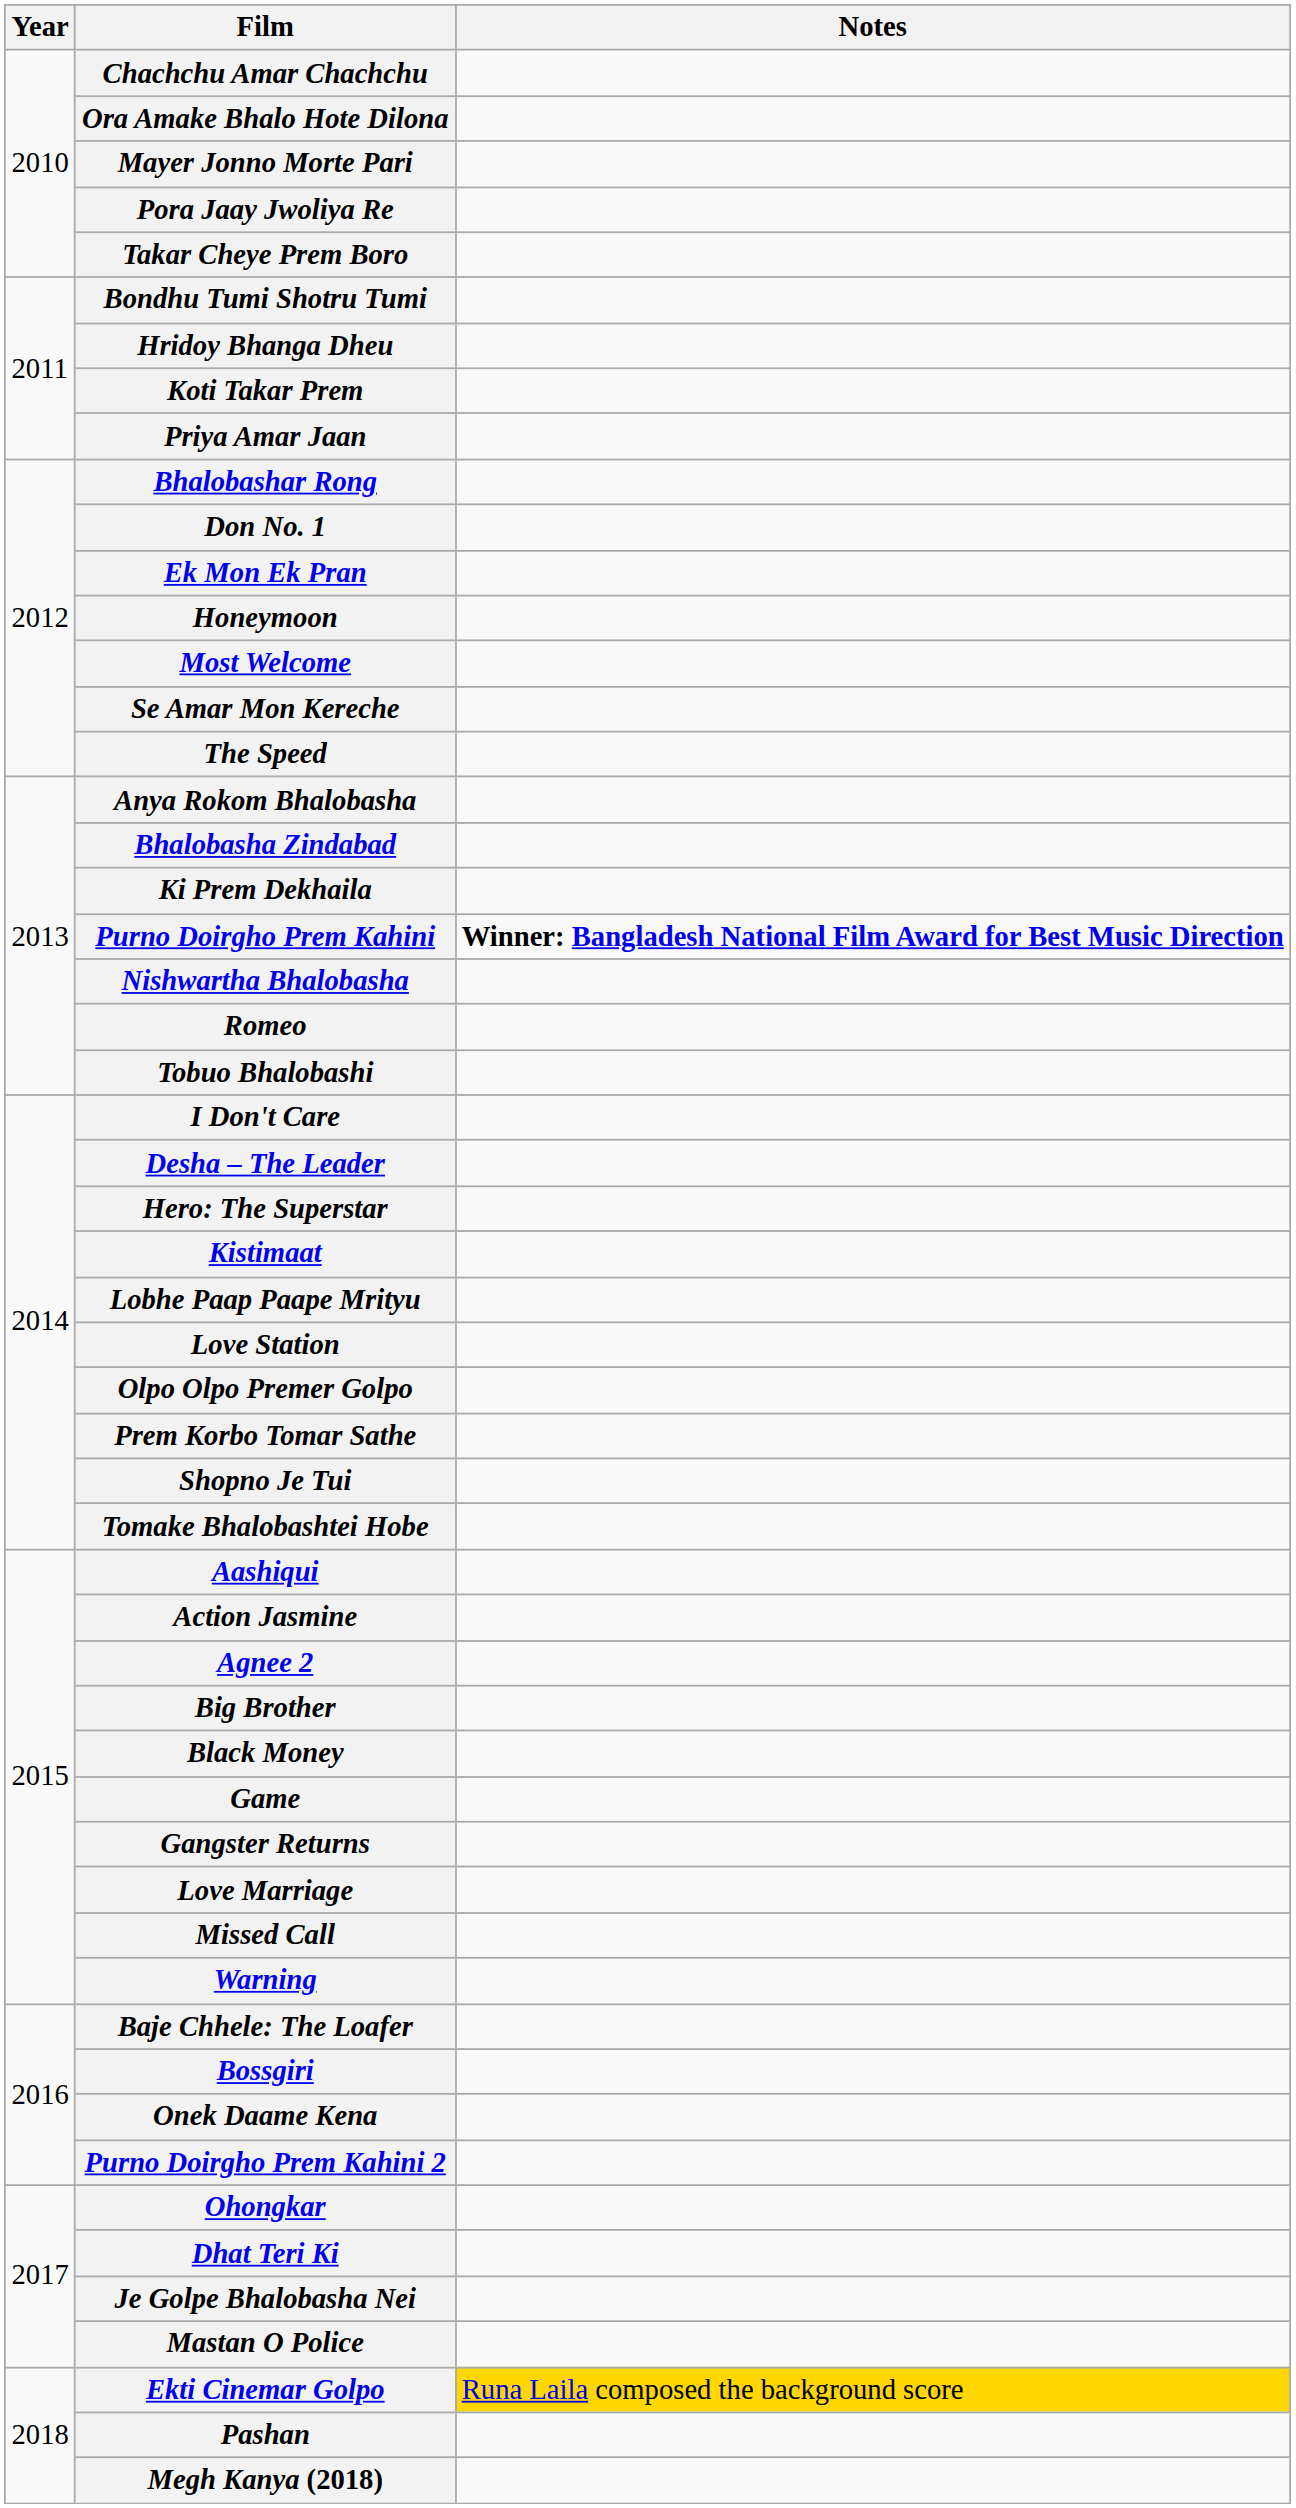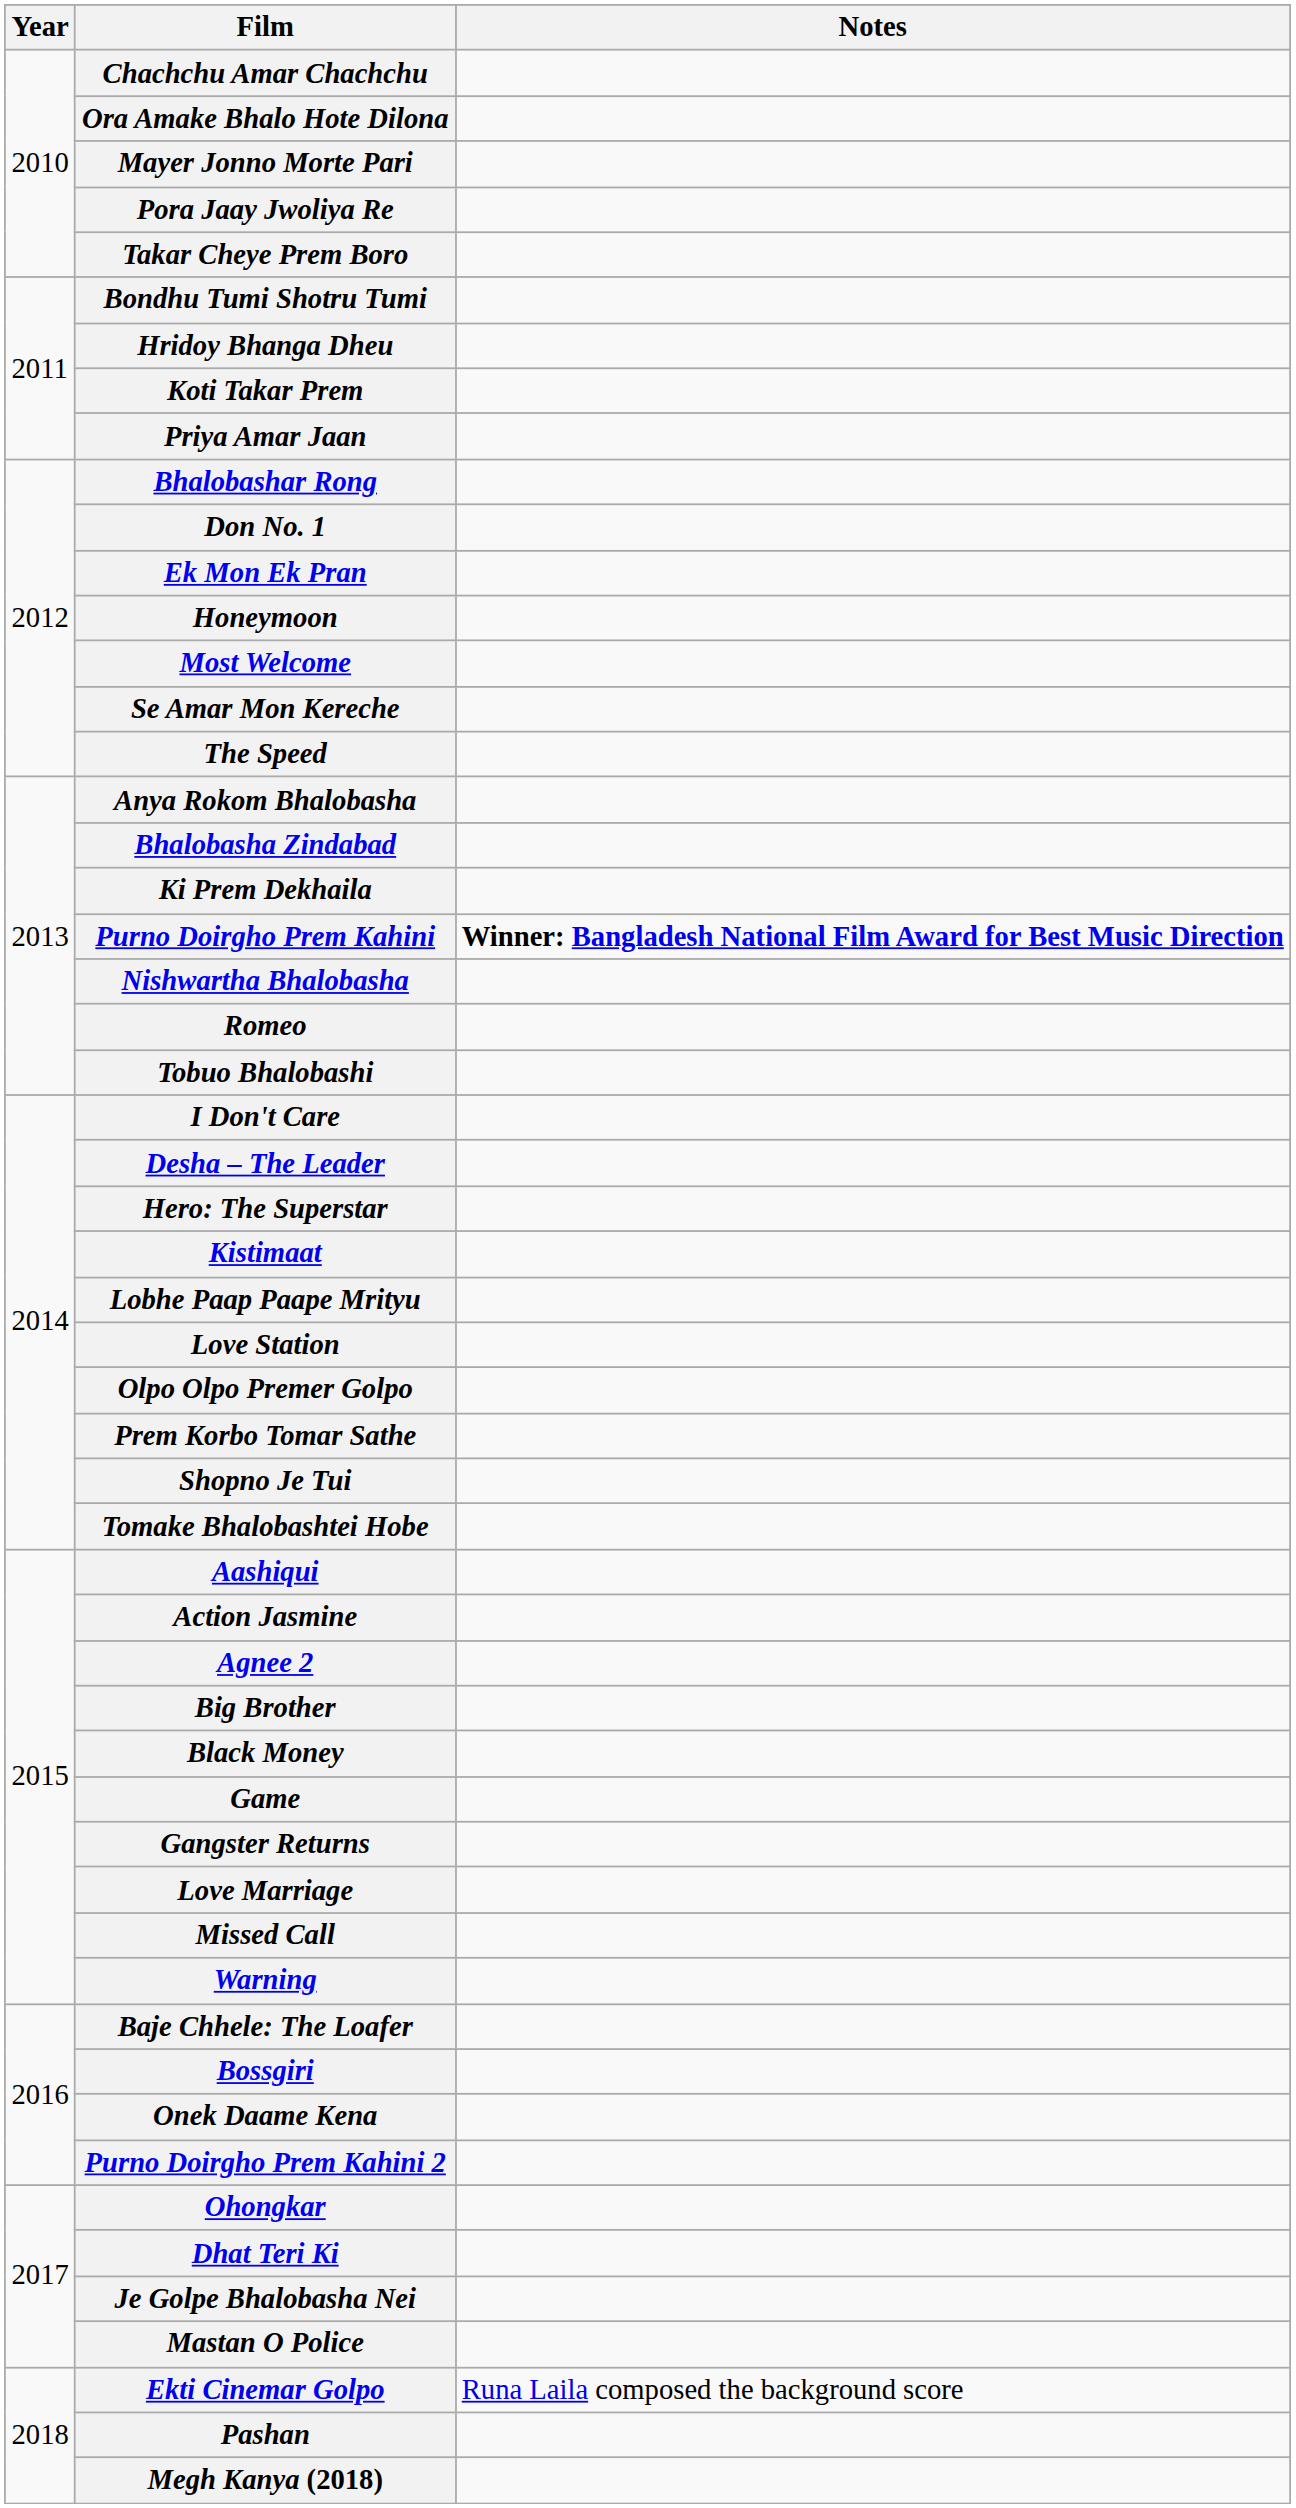(713, 2389) gold background -> (713, 2389) no background
